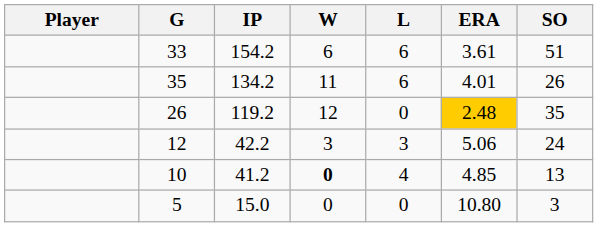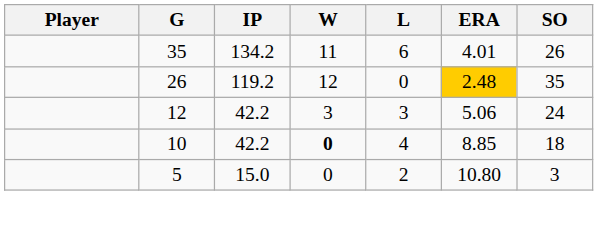- row: (177, 50)
(252, 174) 41.2 -> (252, 143) 42.2
(479, 174) 4.85 -> (479, 143) 8.85
(555, 174) 13 -> (555, 143) 18
(404, 205) 0 -> (404, 174) 2
